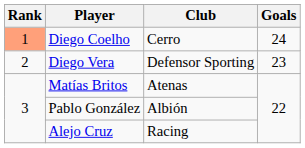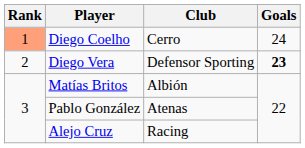(279, 62) normal -> (279, 62) bold
(167, 85) Atenas -> (167, 85) Albión
(167, 108) Albión -> (167, 108) Atenas
